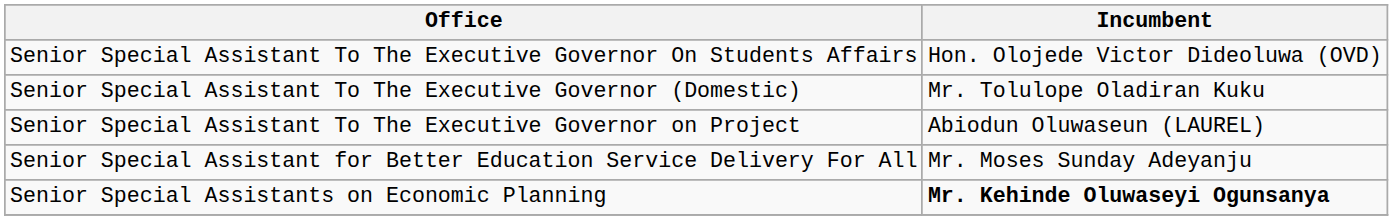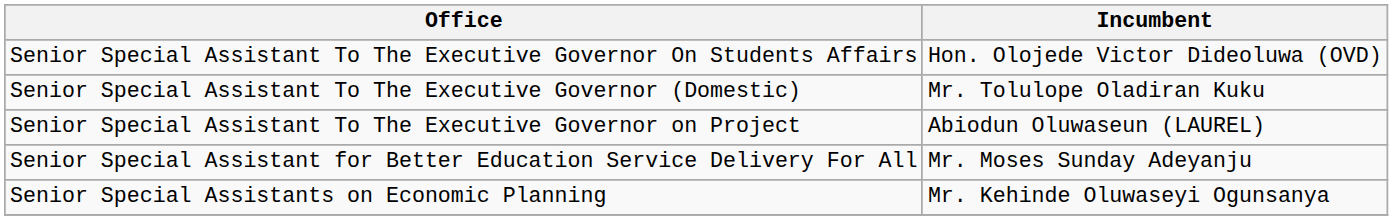(1129, 197) bold -> (1129, 197) normal
